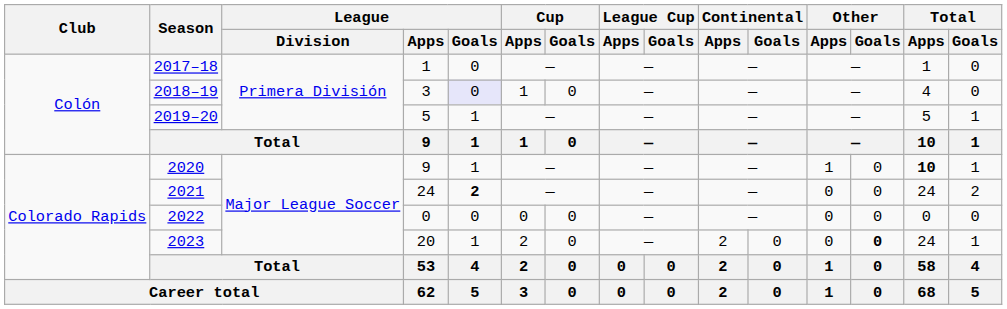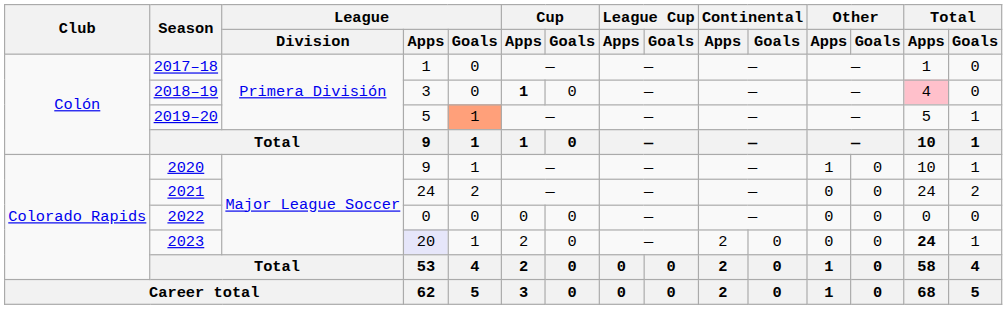(475, 92) lavender background -> (475, 92) no background
(523, 92) normal -> (523, 92) bold
(926, 92) no background -> (926, 92) pink background
(475, 117) no background -> (475, 117) lightsalmon background
(926, 167) bold -> (926, 167) normal
(475, 192) bold -> (475, 192) normal
(426, 242) no background -> (426, 242) lavender background
(878, 242) bold -> (878, 242) normal
(926, 242) normal -> (926, 242) bold
